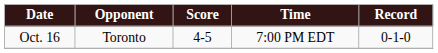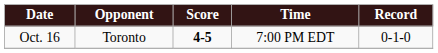(203, 37) normal -> (203, 37) bold
